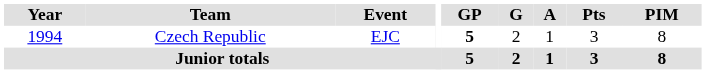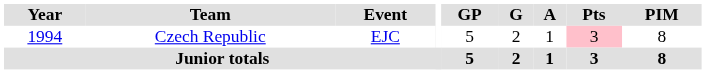(470, 36) bold -> (470, 36) normal
(594, 36) no background -> (594, 36) pink background
